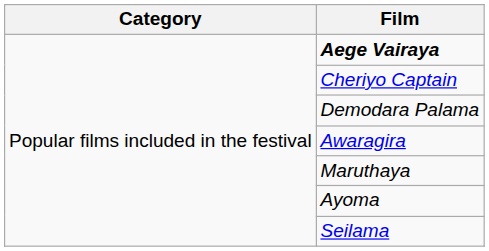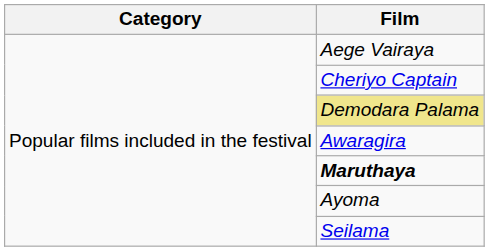(380, 49) bold -> (377, 49) normal
(400, 110) no background -> (400, 110) khaki background
(365, 170) normal -> (368, 170) bold
